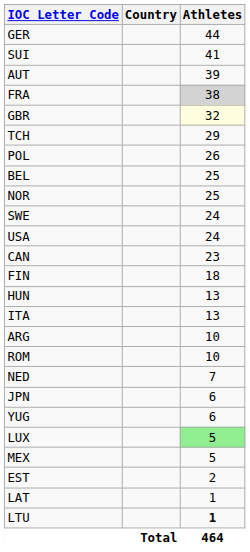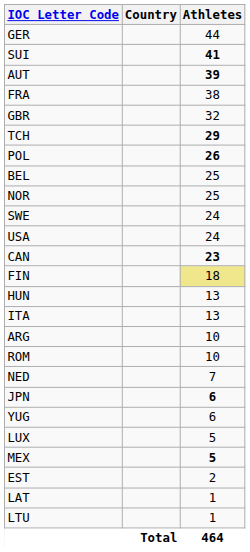(213, 55) normal -> (213, 55) bold
(213, 75) normal -> (213, 75) bold
(213, 95) lightgrey background -> (213, 95) no background
(213, 115) lightyellow background -> (213, 115) no background
(213, 135) normal -> (213, 135) bold
(213, 155) normal -> (213, 155) bold
(213, 256) normal -> (213, 256) bold
(213, 276) no background -> (213, 276) khaki background
(213, 397) normal -> (213, 397) bold
(213, 437) lightgreen background -> (213, 437) no background
(213, 457) normal -> (213, 457) bold
(213, 518) bold -> (213, 518) normal
